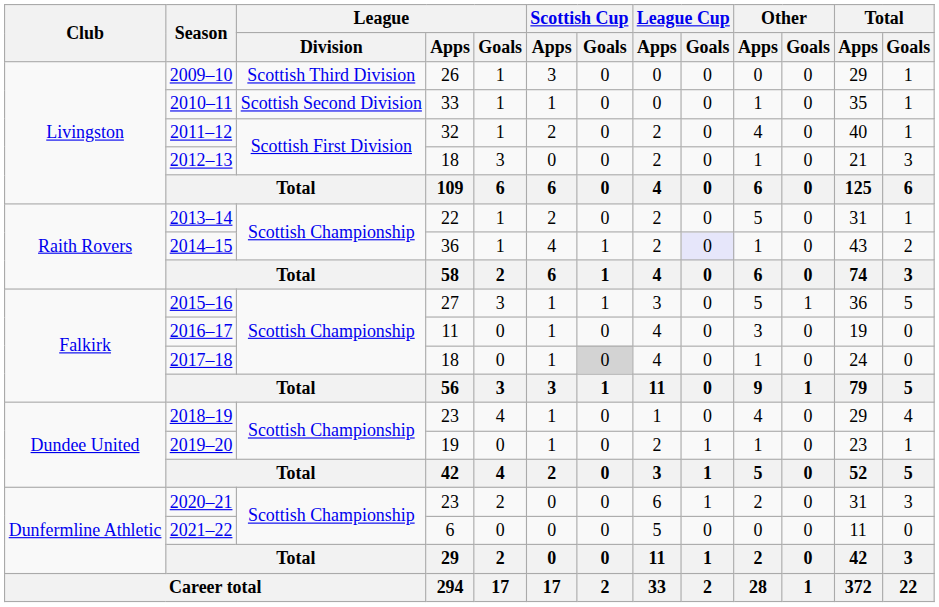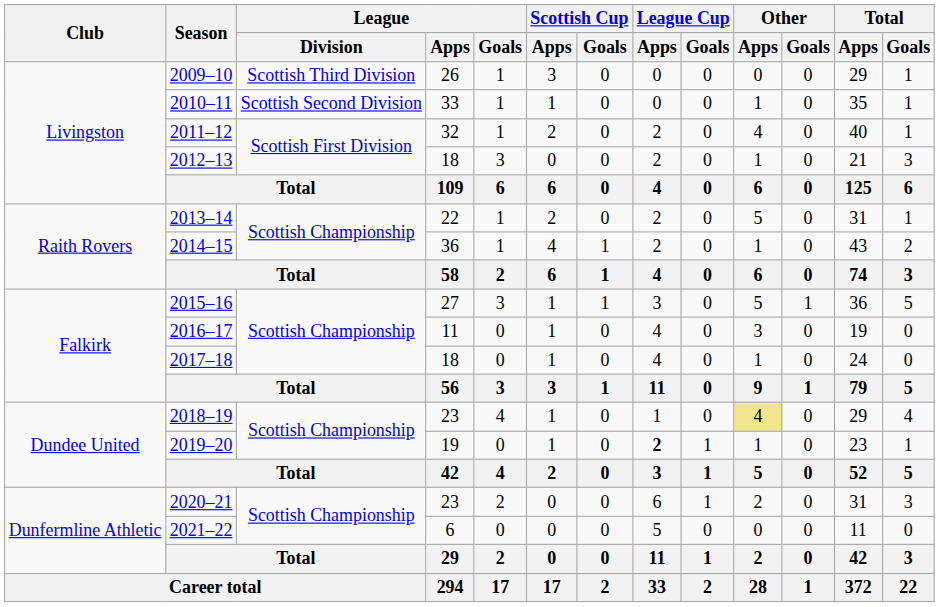(708, 246) lavender background -> (708, 246) no background
(605, 359) lightgrey background -> (605, 359) no background
(758, 416) no background -> (758, 416) khaki background
(657, 445) normal -> (657, 445) bold
